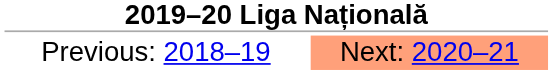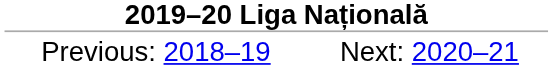(429, 52) lightsalmon background -> (429, 52) no background
